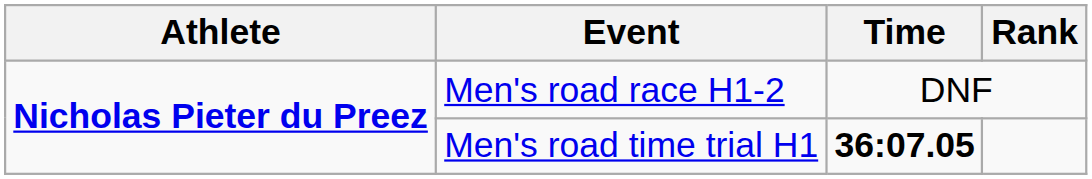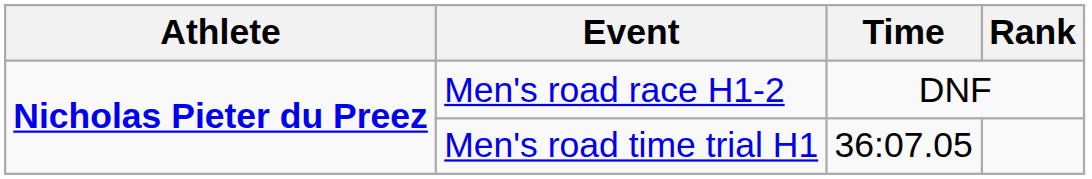(905, 145) bold -> (904, 145) normal
